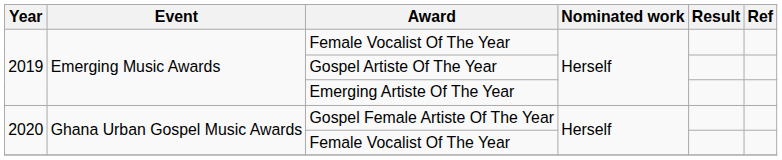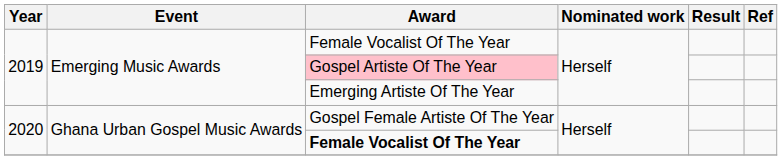(403, 67) no background -> (403, 67) pink background
(410, 142) normal -> (415, 142) bold
